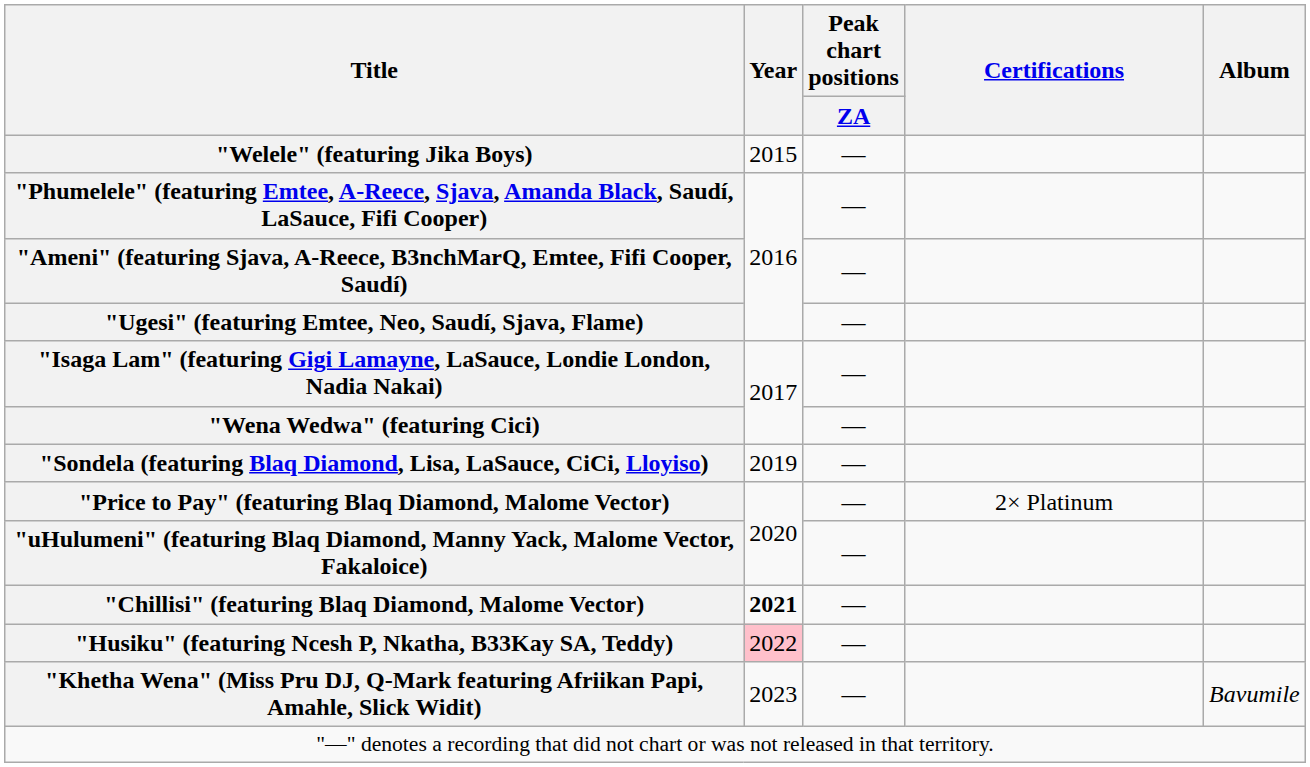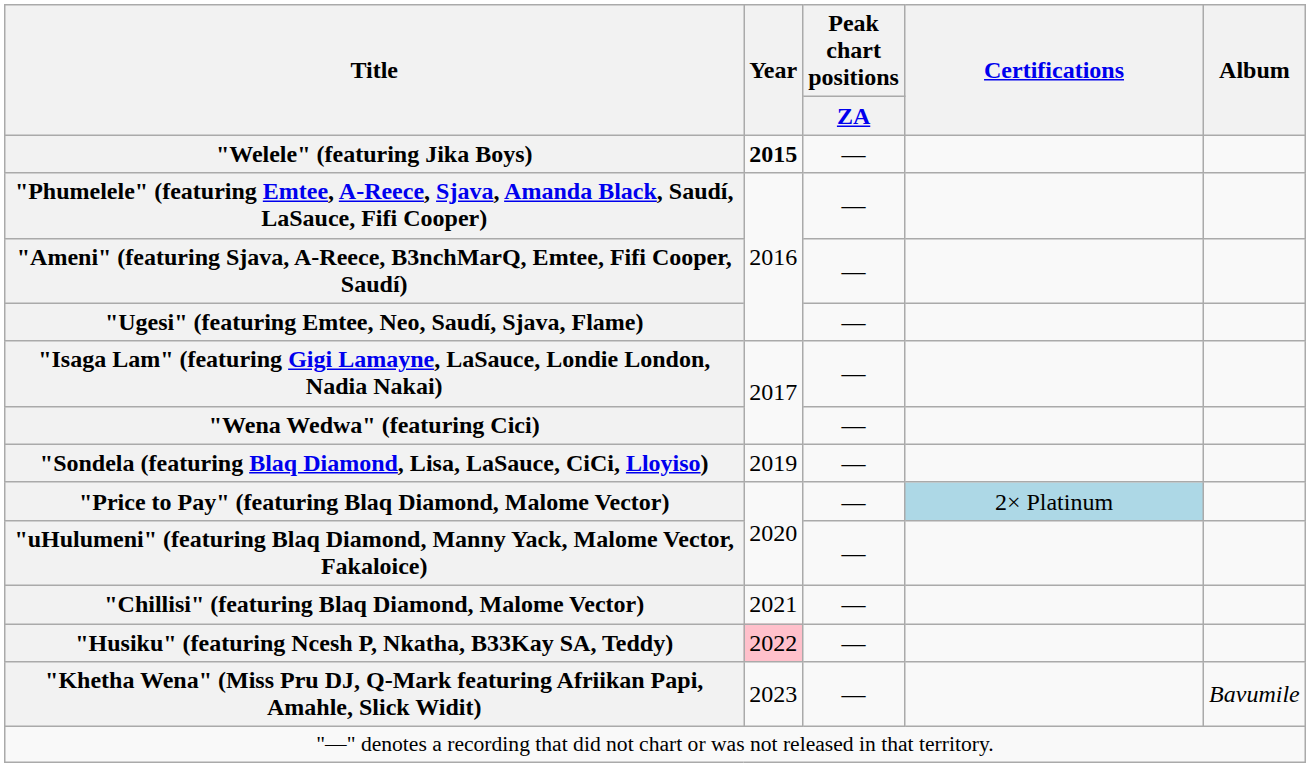(773, 153) normal -> (773, 153) bold
(1054, 501) no background -> (1054, 501) lightblue background
(773, 604) bold -> (773, 604) normal
